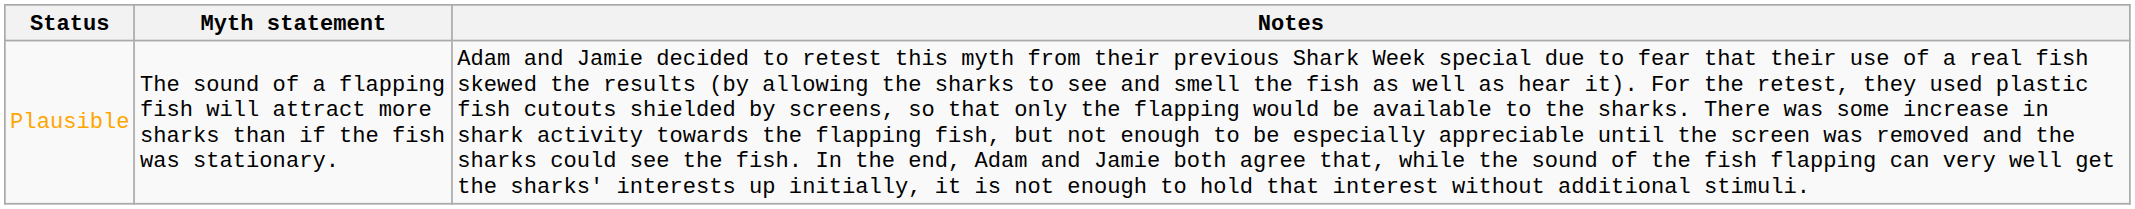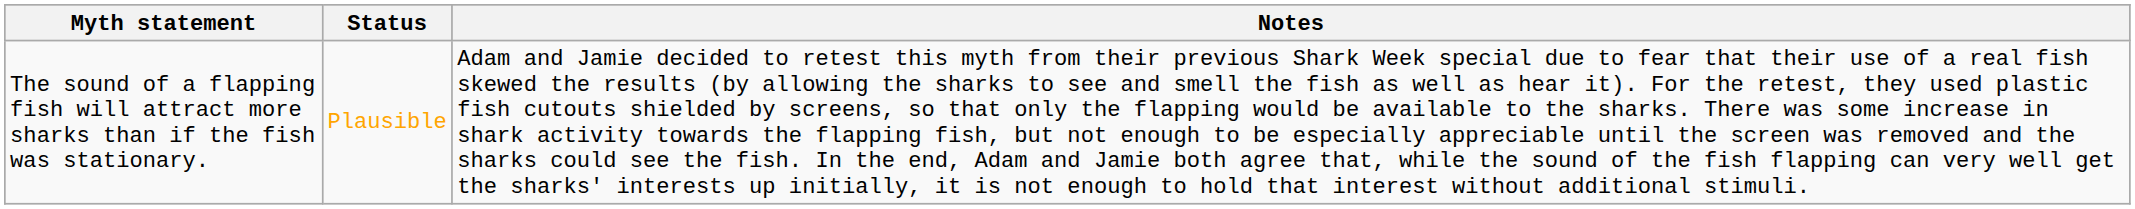columns swapped: (293, 23) <-> (70, 23)
